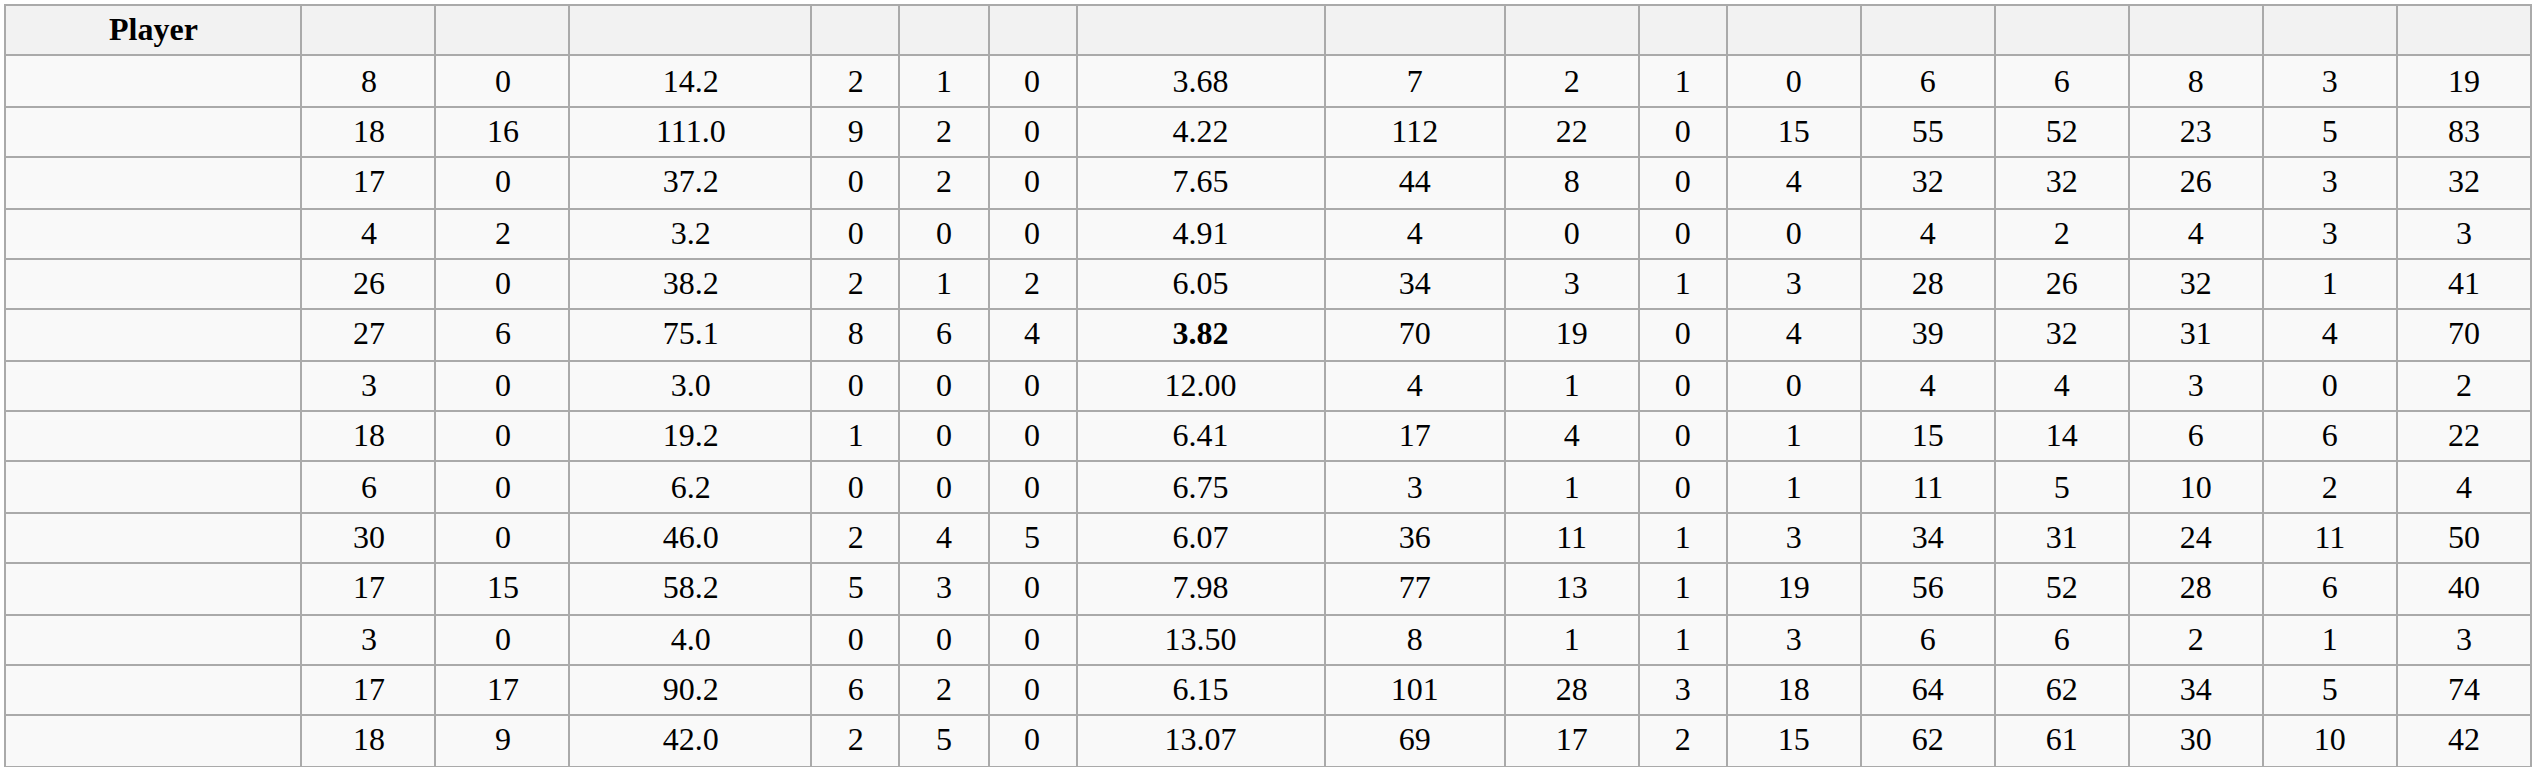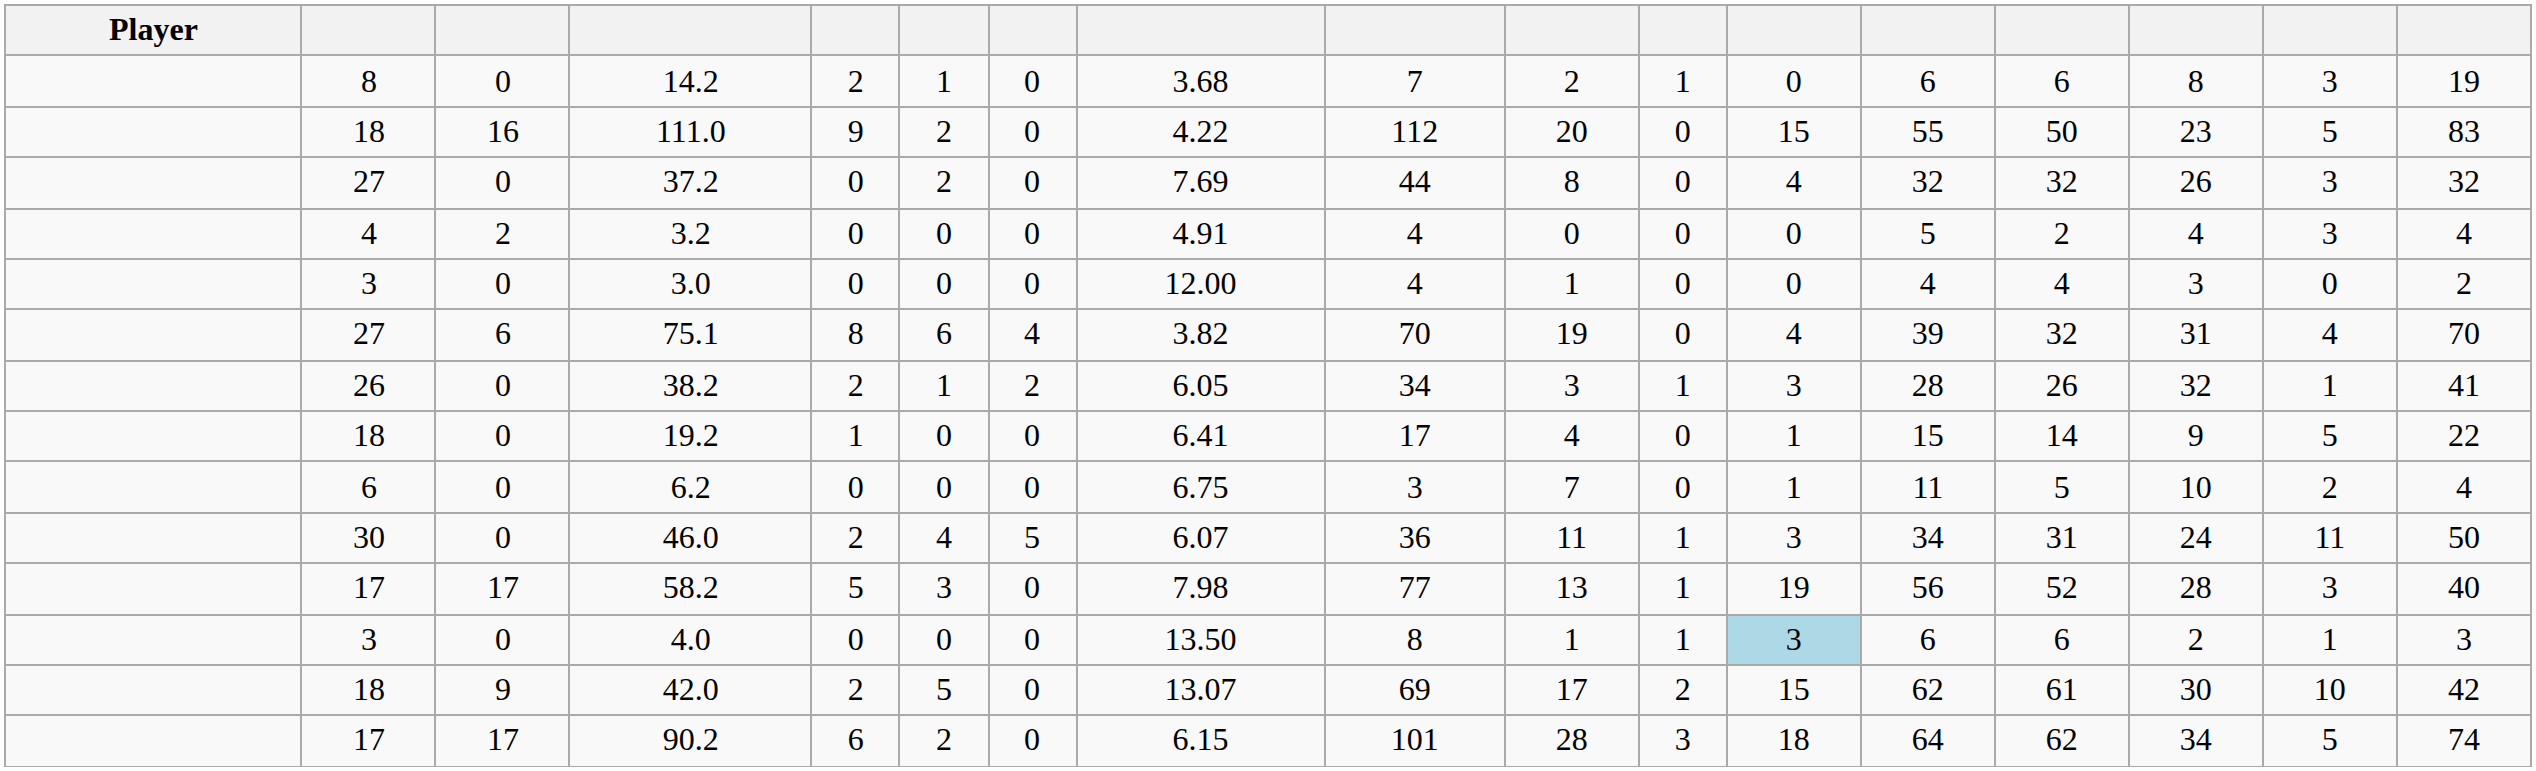(1572, 131) 22 -> (1572, 131) 20
(2062, 131) 52 -> (2062, 131) 50
(369, 182) 17 -> (369, 182) 27
(1200, 182) 7.65 -> (1200, 182) 7.69
(1928, 232) 4 -> (1928, 232) 5
(2464, 232) 3 -> (2464, 232) 4
rows swapped: (691, 283) <-> (691, 385)
(1200, 334) bold -> (1200, 334) normal
(2196, 435) 6 -> (2196, 435) 9
(2330, 435) 6 -> (2330, 435) 5
(1572, 486) 1 -> (1572, 486) 7
(503, 588) 15 -> (503, 588) 17
(2330, 588) 6 -> (2330, 588) 3
(1794, 638) no background -> (1794, 638) lightblue background
rows swapped: (691, 689) <-> (691, 740)
